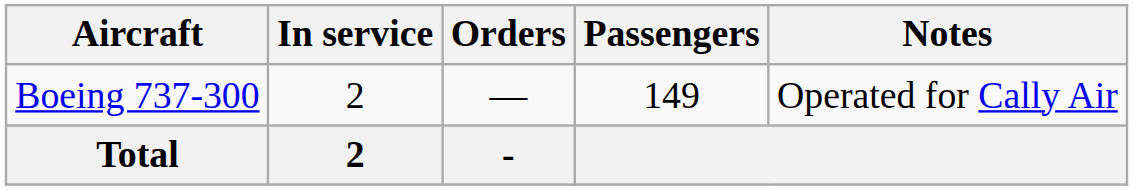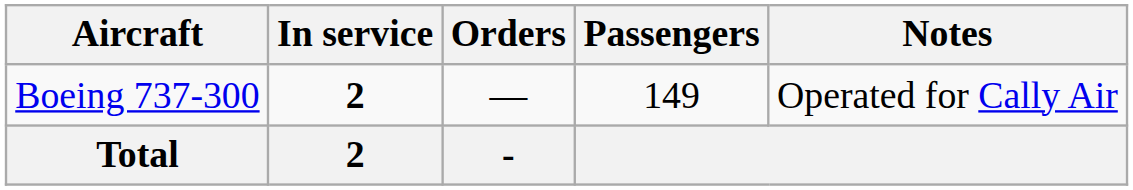(355, 94) normal -> (355, 94) bold
